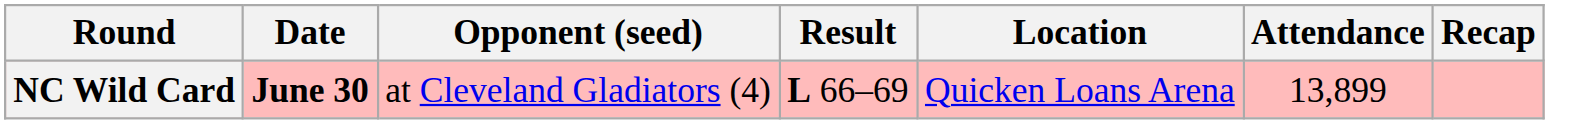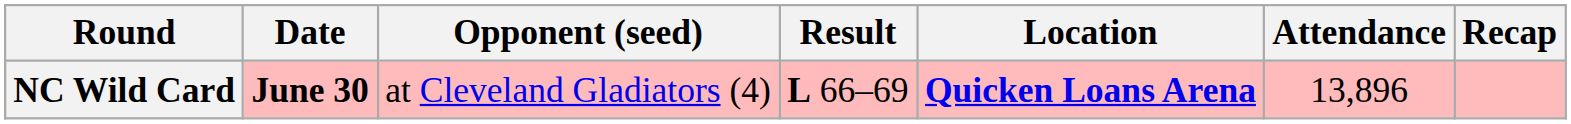(1080, 88) normal -> (1090, 88) bold
(1338, 88) 13,899 -> (1359, 88) 13,896
